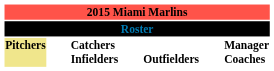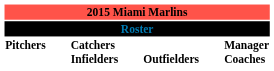(25, 45) khaki background -> (25, 45) no background
